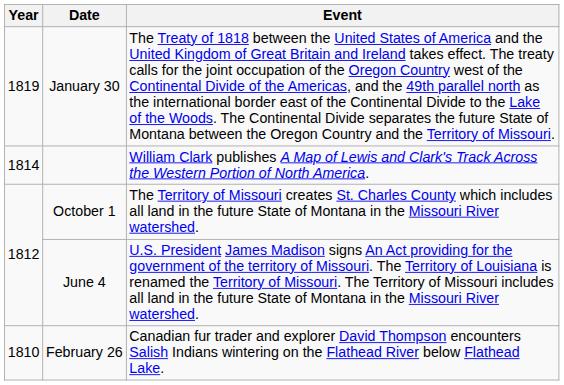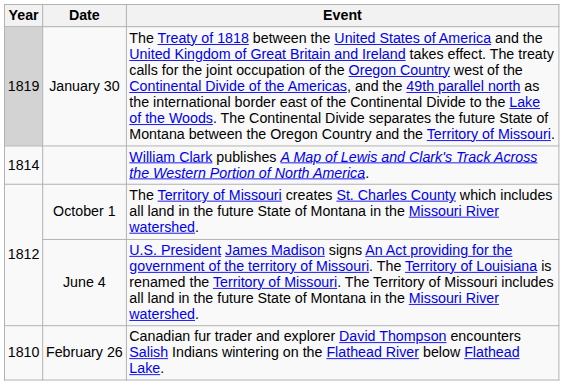(24, 86) no background -> (24, 86) lightgrey background
